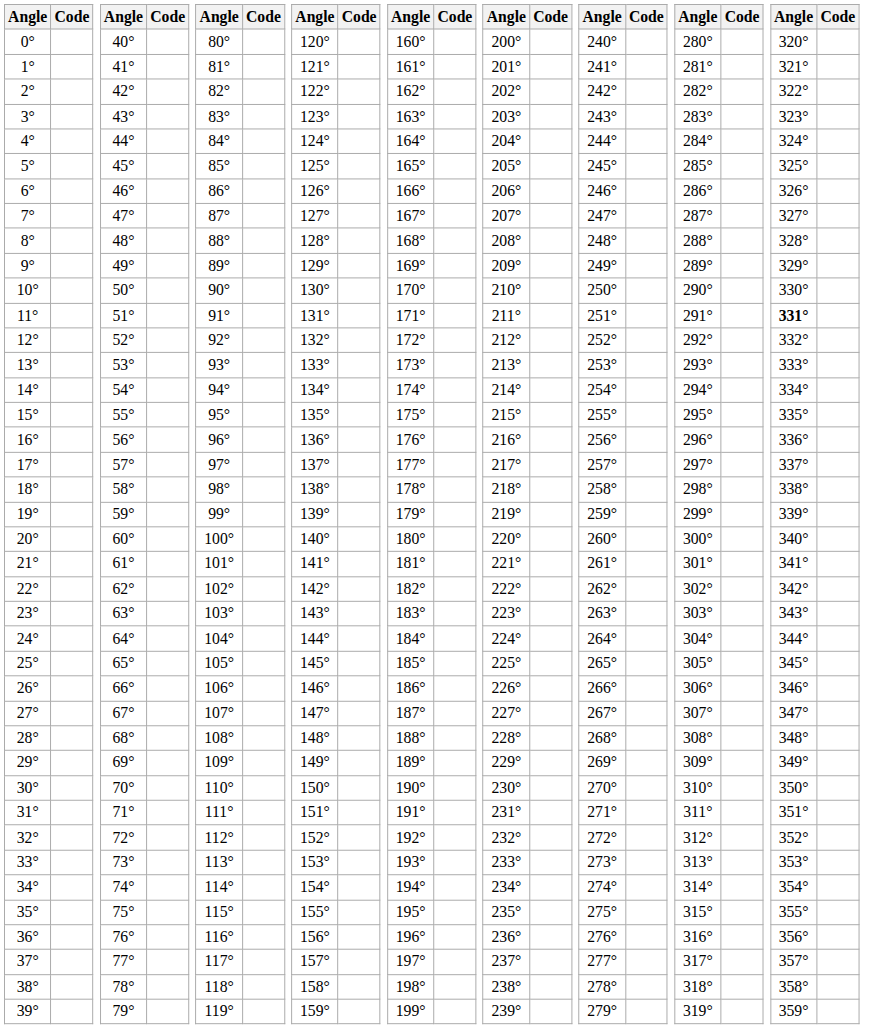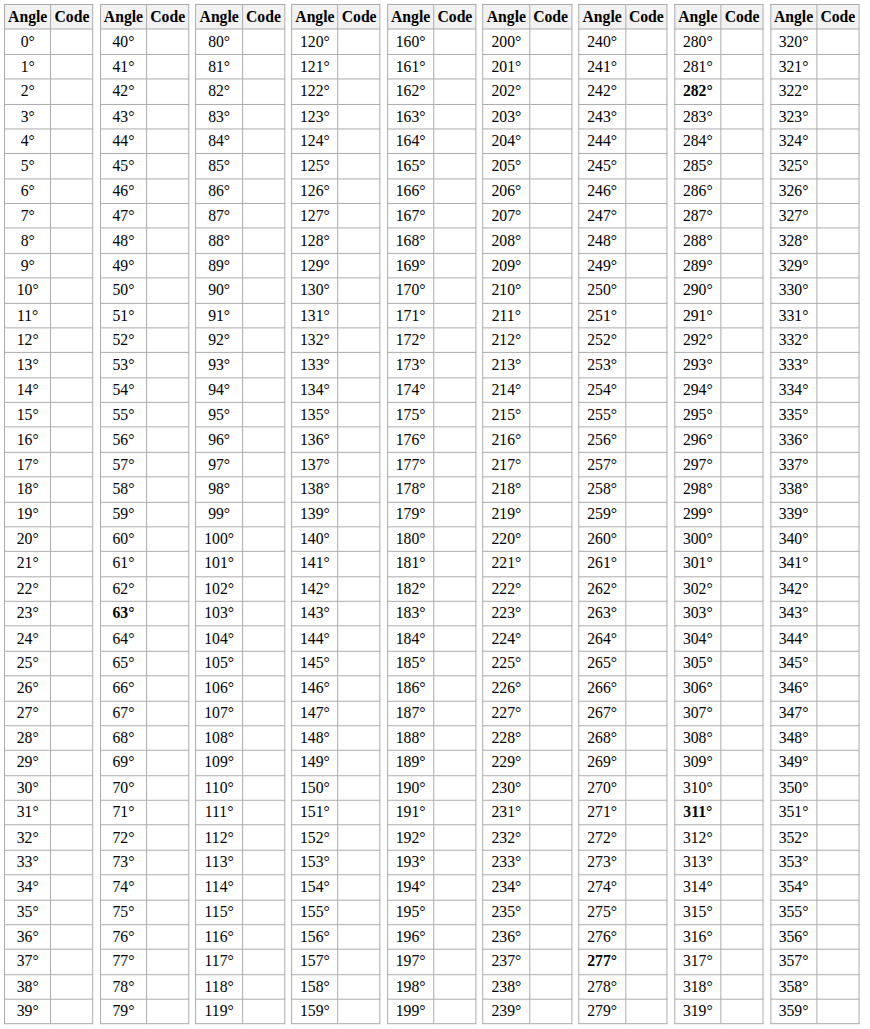(698, 91) normal -> (698, 91) bold
(794, 315) bold -> (794, 315) normal
(123, 613) normal -> (123, 613) bold
(698, 812) normal -> (698, 812) bold
(602, 961) normal -> (602, 961) bold
